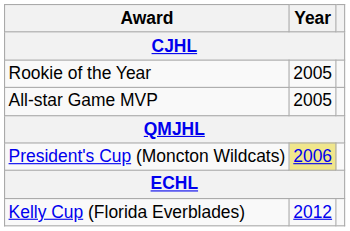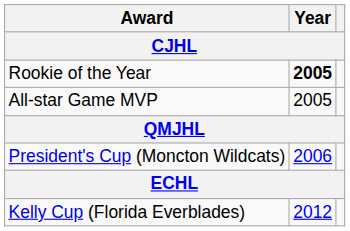(313, 73) normal -> (313, 73) bold
(313, 156) khaki background -> (313, 156) no background
